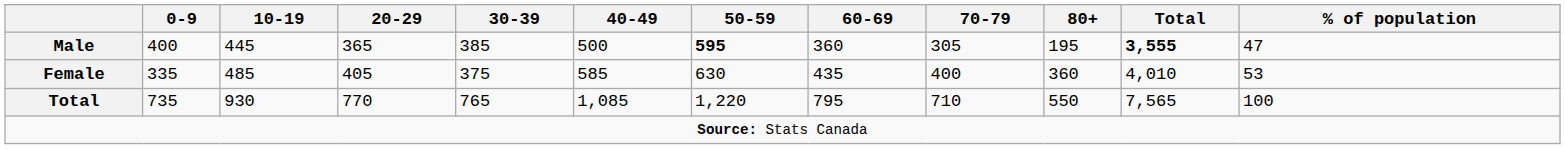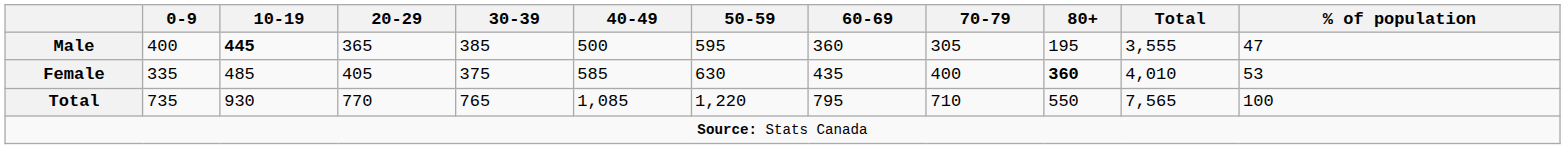(240, 46) normal -> (240, 46) bold
(710, 46) bold -> (710, 46) normal
(1151, 46) bold -> (1151, 46) normal
(1064, 74) normal -> (1064, 74) bold
